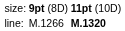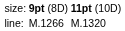(88, 23) bold -> (88, 23) normal
